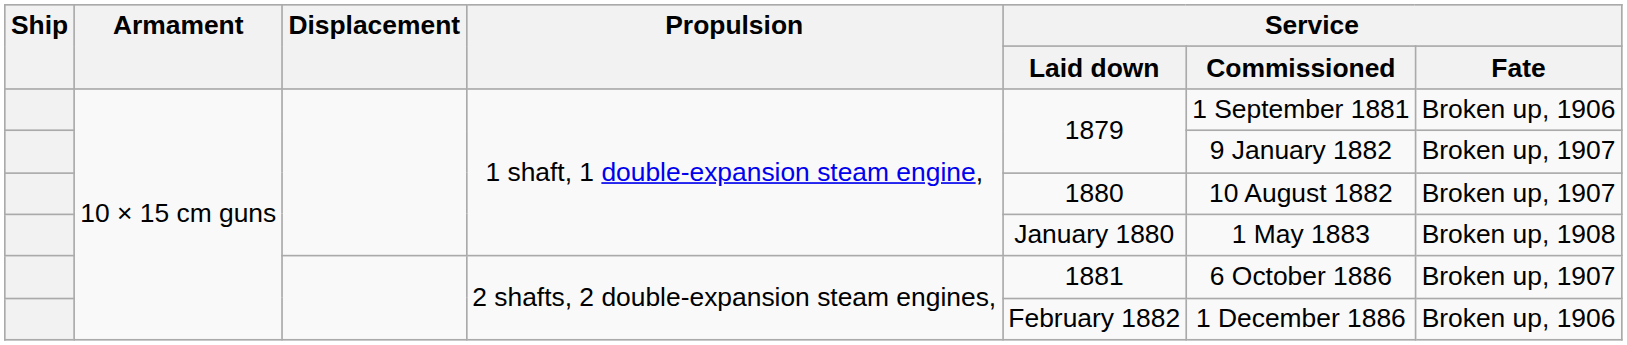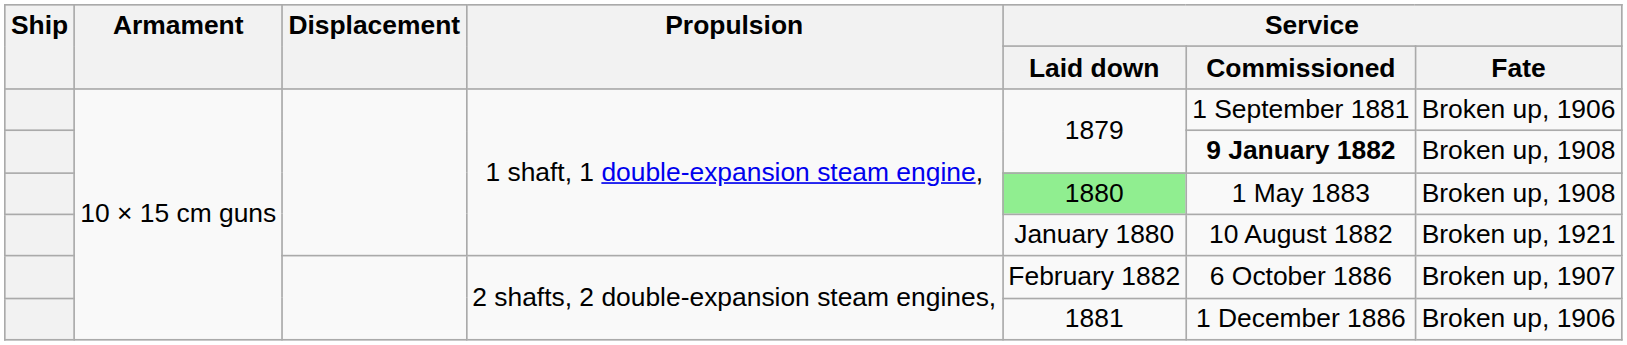(1301, 151) normal -> (1301, 151) bold
(1519, 151) Broken up, 1907 -> (1519, 151) Broken up, 1908
(1094, 192) no background -> (1094, 192) lightgreen background
(1301, 192) 10 August 1882 -> (1301, 192) 1 May 1883
(1519, 192) Broken up, 1907 -> (1519, 192) Broken up, 1908
(1301, 234) 1 May 1883 -> (1301, 234) 10 August 1882
(1519, 234) Broken up, 1908 -> (1519, 234) Broken up, 1921
(1094, 276) 1881 -> (1094, 276) February 1882
(1094, 318) February 1882 -> (1094, 318) 1881
